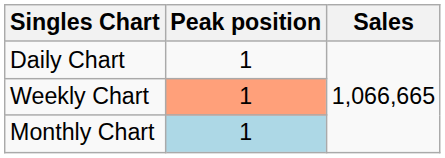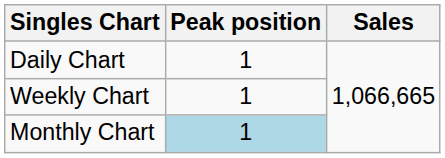(246, 96) lightsalmon background -> (246, 96) no background
